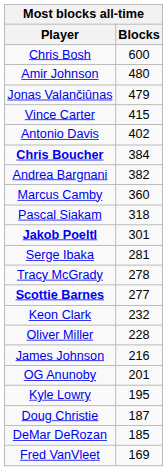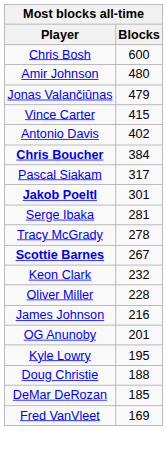- row: (60, 174)
- row: (60, 194)
(139, 214) 318 -> (139, 174) 317
(139, 295) 277 -> (139, 255) 267
(139, 415) 187 -> (139, 375) 188
